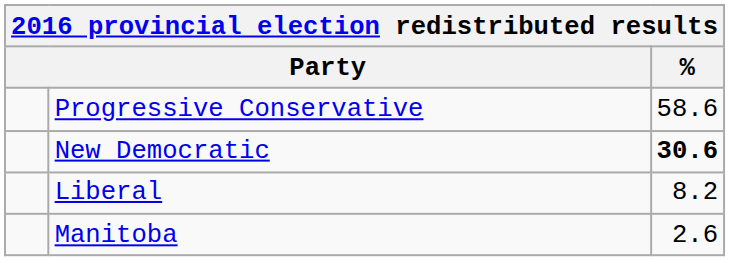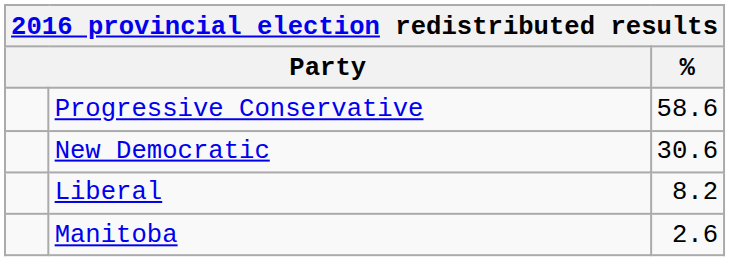(687, 151) bold -> (687, 151) normal
